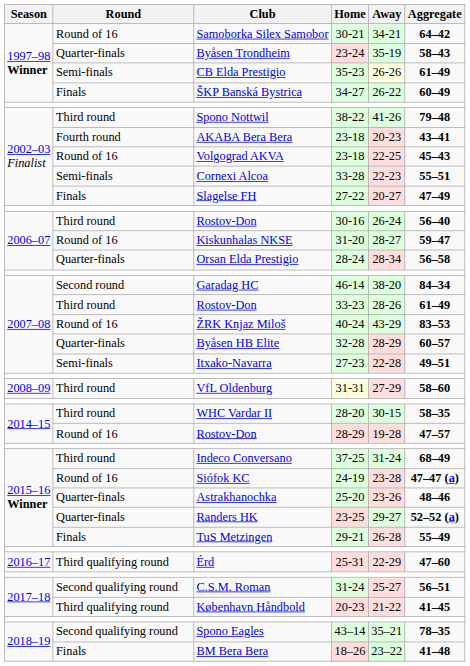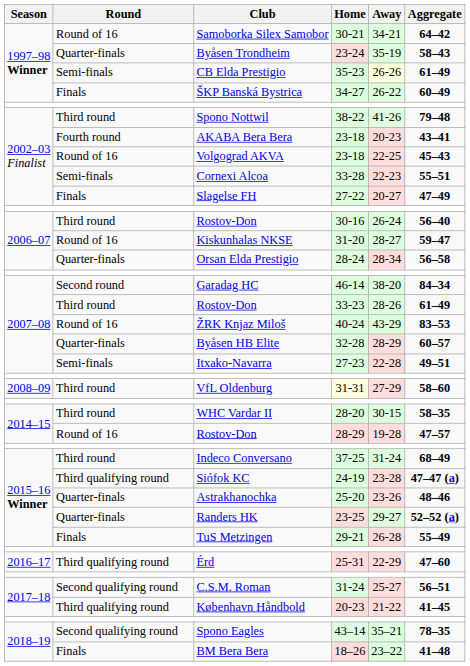(87, 478) Round of 16 -> (112, 478) Third qualifying round
